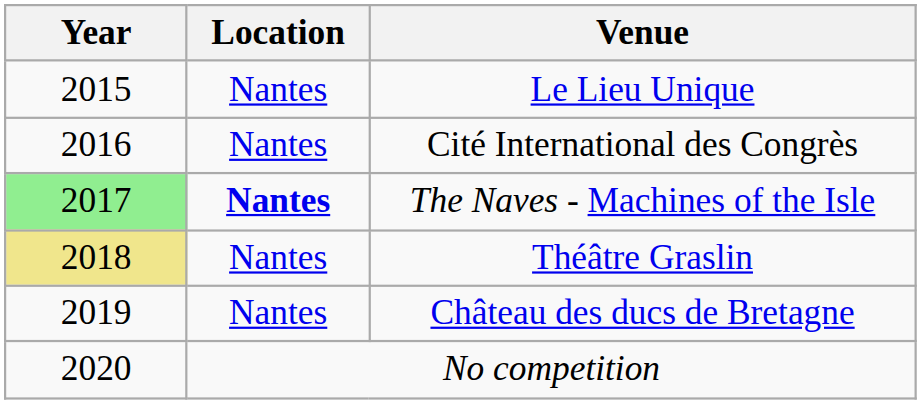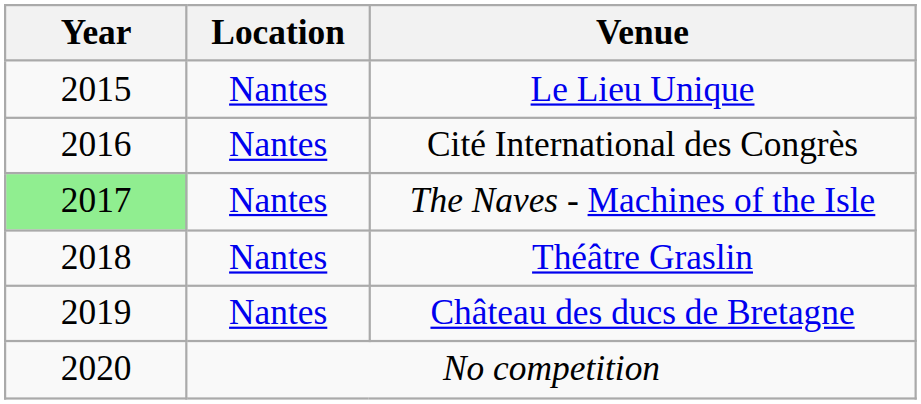(278, 200) bold -> (278, 200) normal
(96, 256) khaki background -> (96, 256) no background
